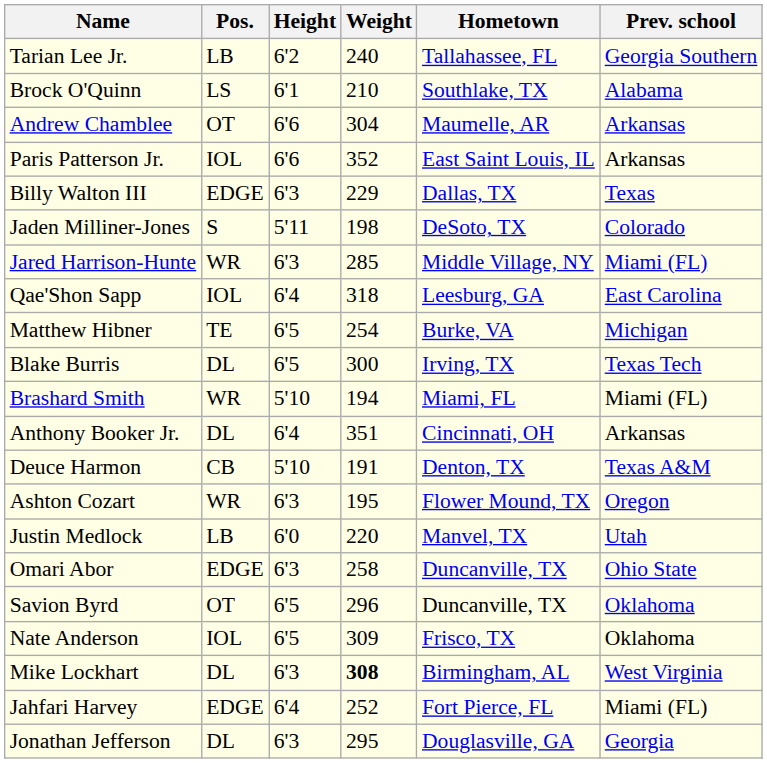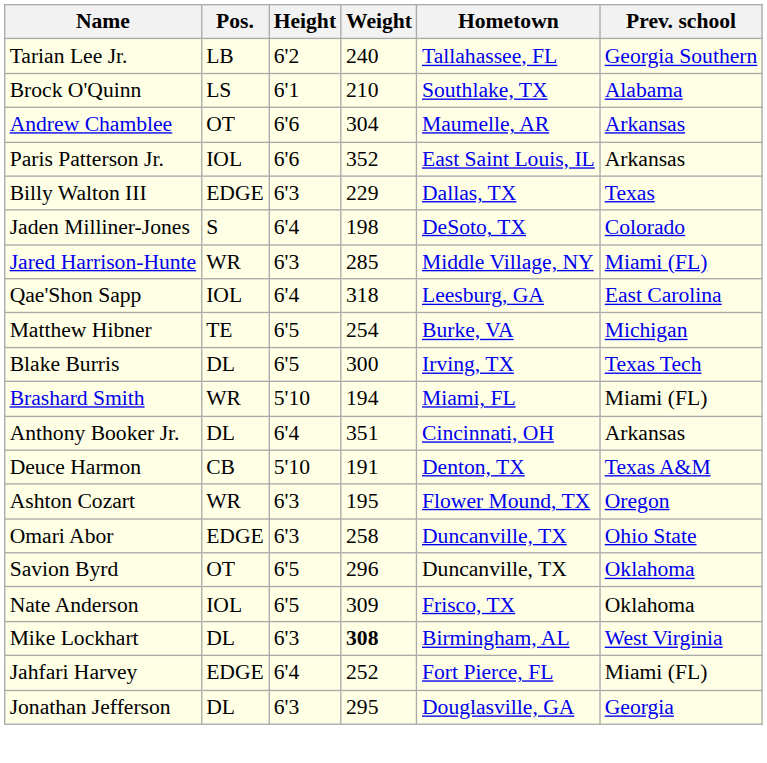(291, 227) 5'11 -> (286, 227) 6'4
- row: (76, 535)
